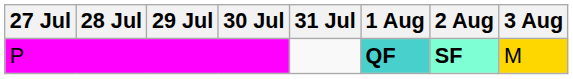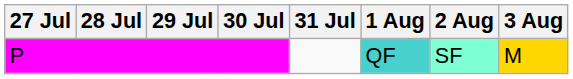(381, 55) bold -> (381, 55) normal
(449, 55) bold -> (449, 55) normal
